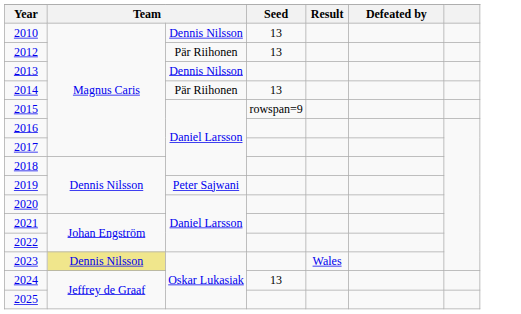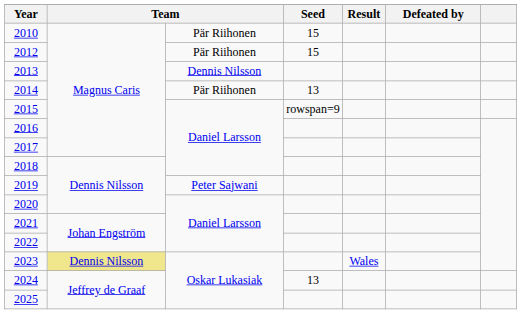(206, 33) Dennis Nilsson -> (224, 33) Pär Riihonen
(276, 33) 13 -> (313, 33) 15
(276, 52) 13 -> (313, 52) 15
